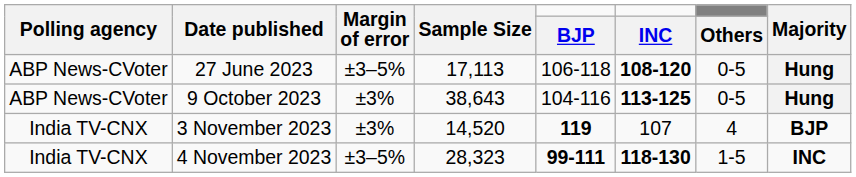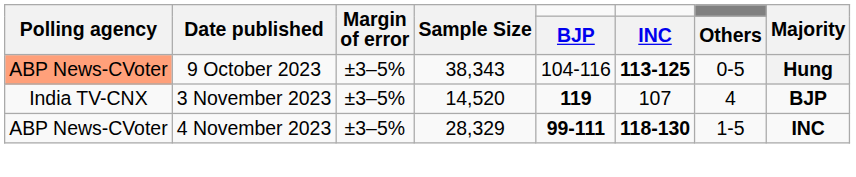- row: (254, 69)
(88, 98) no background -> (88, 69) lightsalmon background
(375, 98) ±3% -> (375, 69) ±3–5%
(475, 98) 38,643 -> (475, 69) 38,343
(375, 128) ±3% -> (375, 98) ±3–5%
(88, 158) India TV-CNX -> (88, 128) ABP News-CVoter
(475, 158) 28,323 -> (475, 128) 28,329
